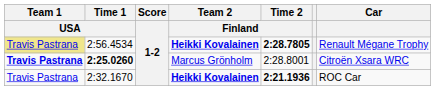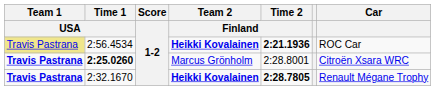(287, 45) 2:28.7805 -> (287, 45) 2:21.1936
(374, 45) Renault Mégane Trophy -> (340, 45) ROC Car
(42, 77) normal -> (45, 77) bold
(287, 77) 2:21.1936 -> (287, 77) 2:28.7805
(340, 77) ROC Car -> (374, 77) Renault Mégane Trophy
